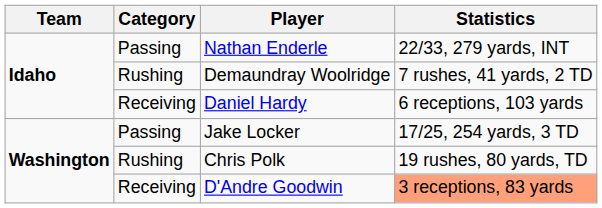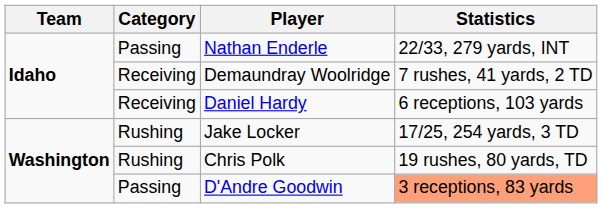(150, 75) Rushing -> (157, 75) Receiving
(149, 132) Passing -> (150, 132) Rushing
(157, 188) Receiving -> (149, 188) Passing
